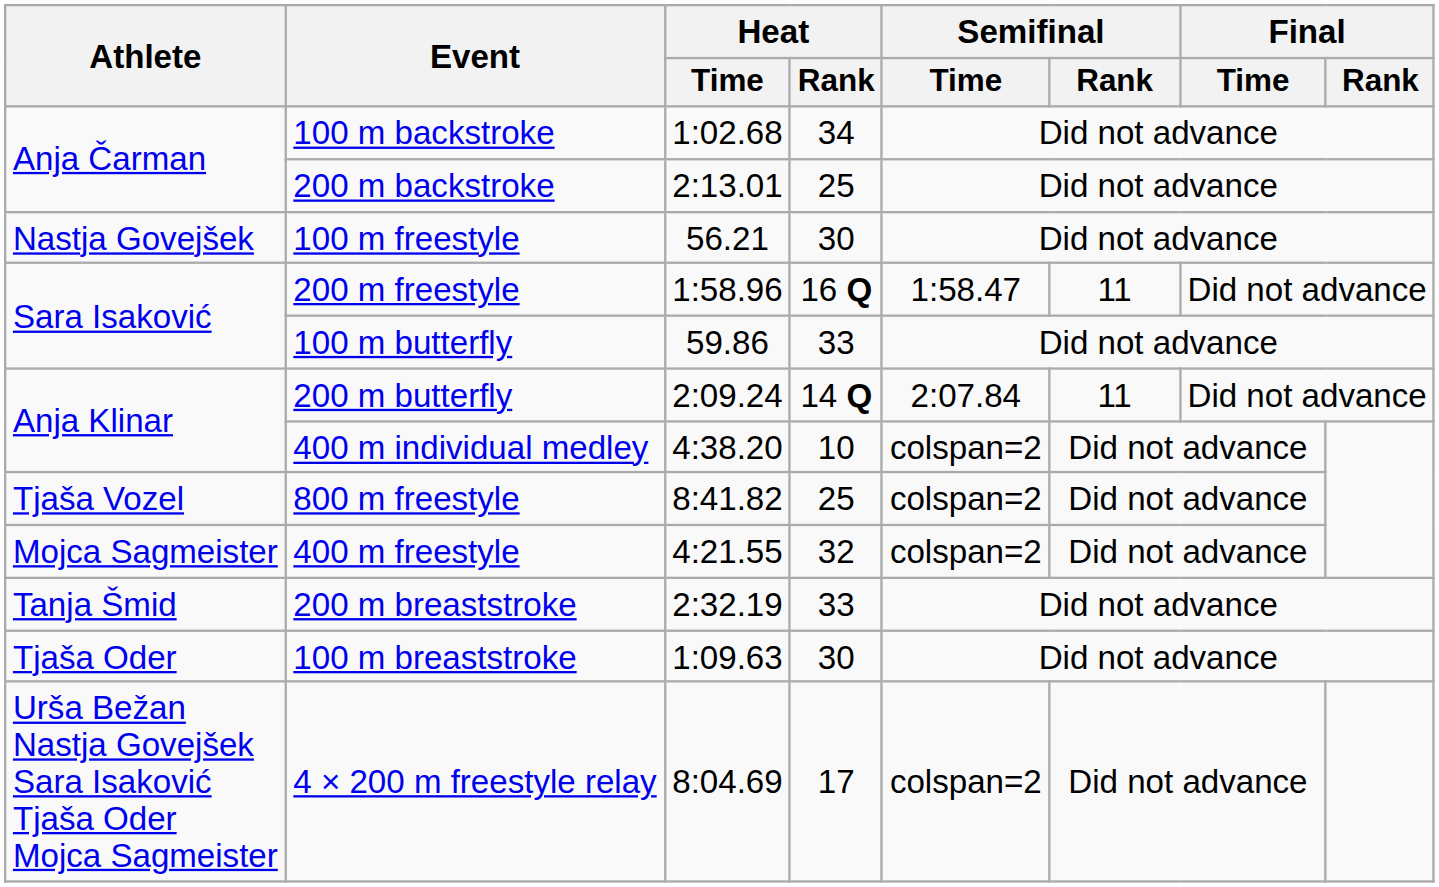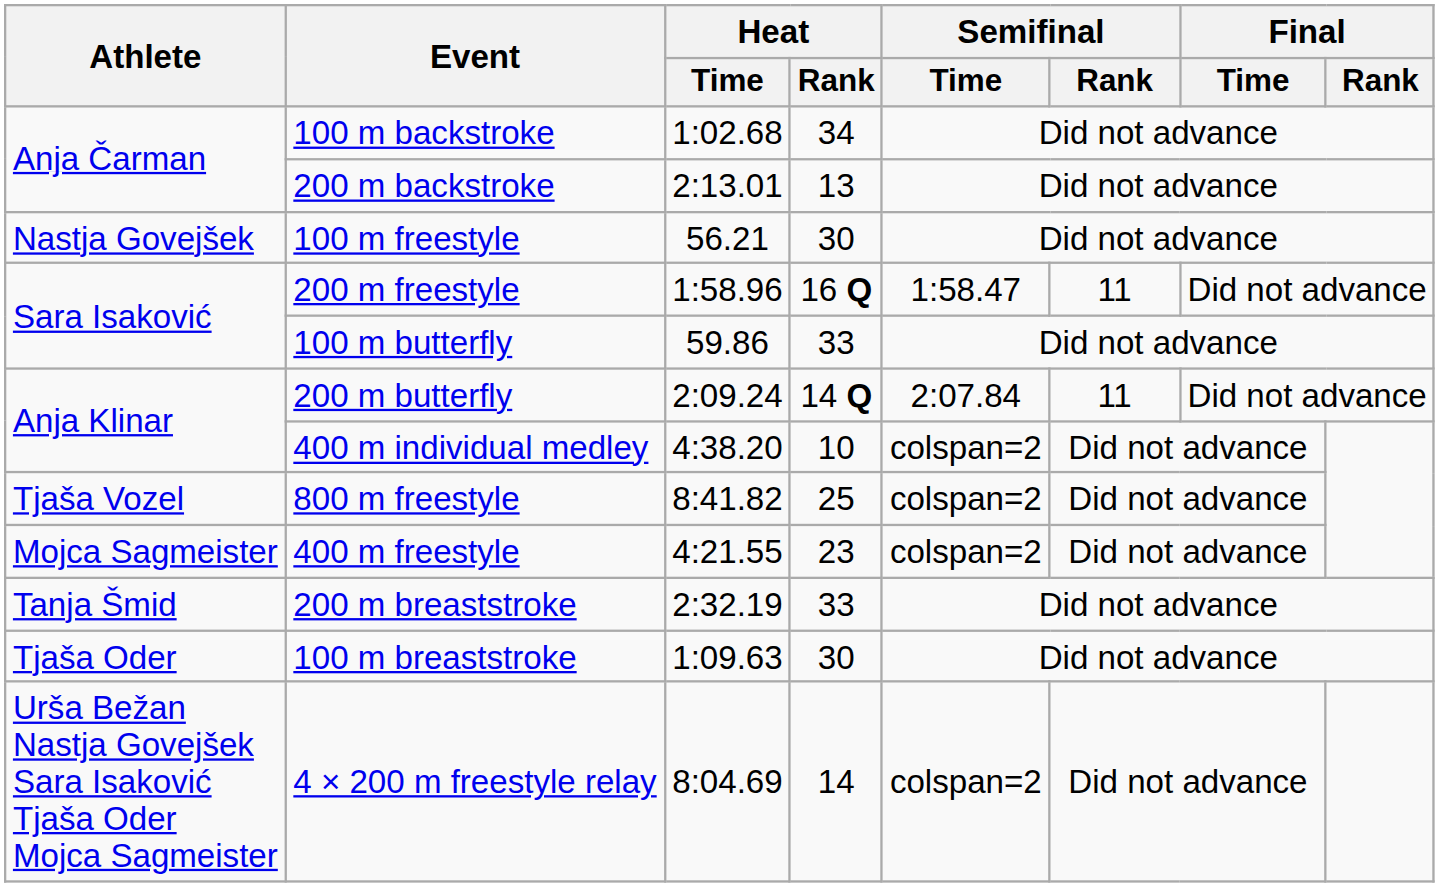(836, 186) 25 -> (836, 186) 13
(836, 552) 32 -> (836, 552) 23
(836, 783) 17 -> (836, 783) 14
